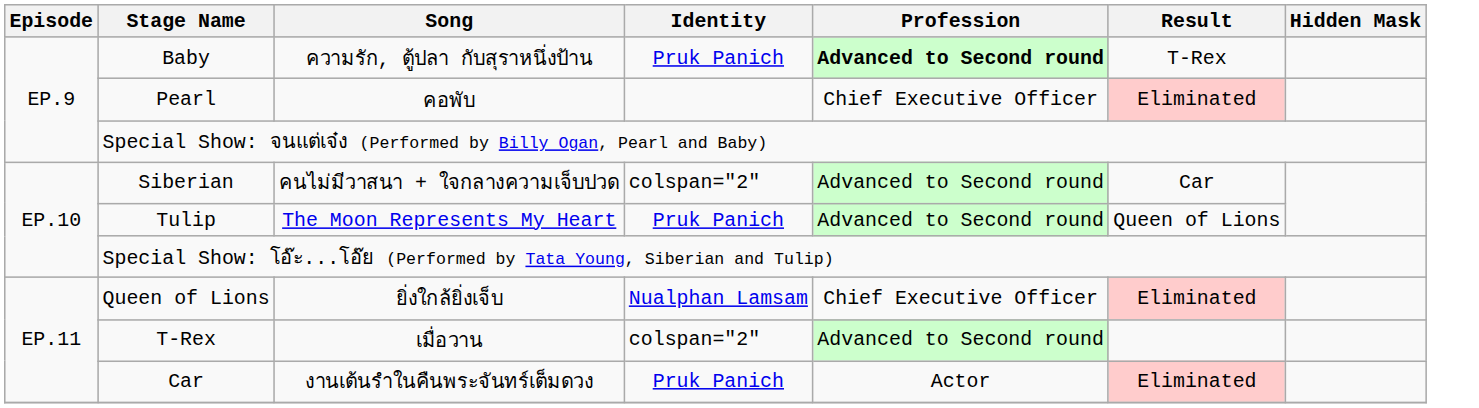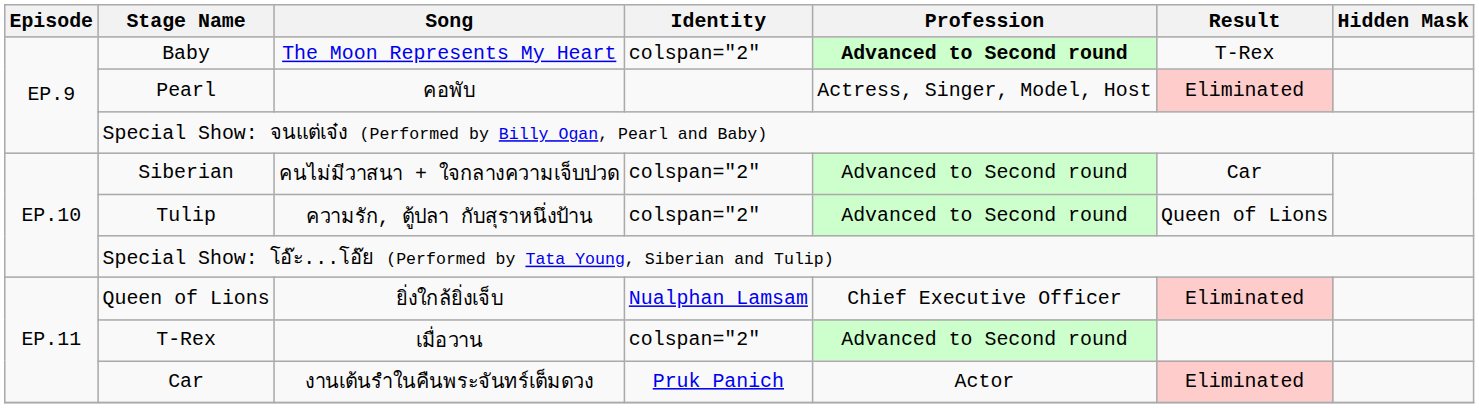(449, 60) ความรัก, ตู้ปลา กับสุราหนึ่งป้าน -> (449, 53) The Moon Represents My Heart
(718, 58) Pruk Panich -> (694, 53) colspan="2"
(961, 100) Chief Executive Officer -> (984, 90) Actress, Singer, Model, Host
(449, 220) The Moon Represents My Heart -> (449, 217) ความรัก, ตู้ปลา กับสุราหนึ่งป้าน
(718, 220) Pruk Panich -> (694, 215) colspan="2"
